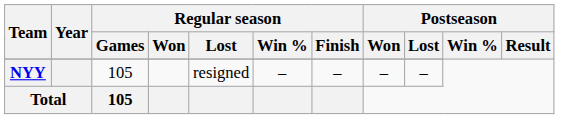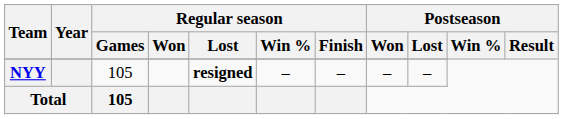(221, 72) normal -> (223, 72) bold
